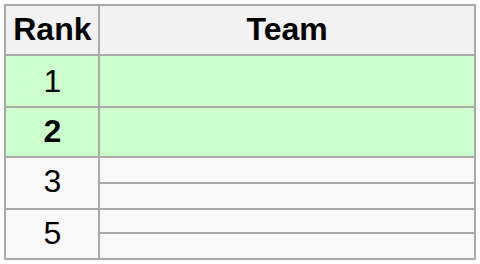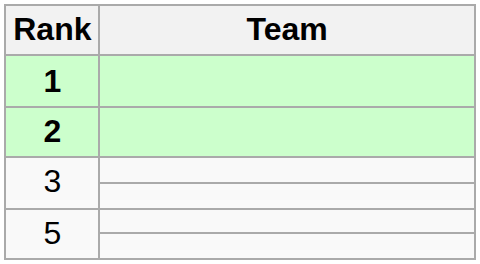(52, 80) normal -> (52, 80) bold
